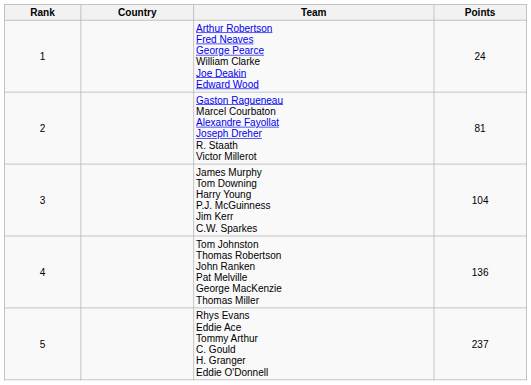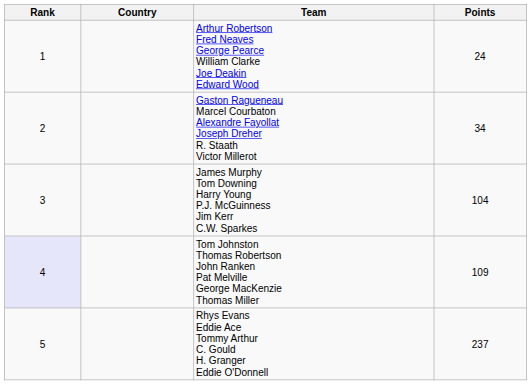(480, 128) 81 -> (480, 128) 34
(43, 272) no background -> (43, 272) lavender background
(480, 272) 136 -> (480, 272) 109
